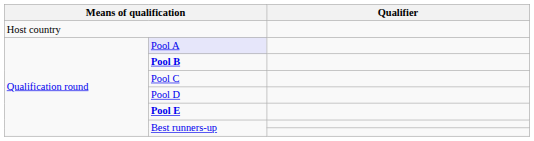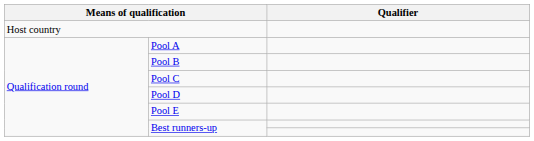(165, 45) lavender background -> (165, 45) no background
(166, 62) bold -> (165, 62) normal
(166, 111) bold -> (165, 111) normal
